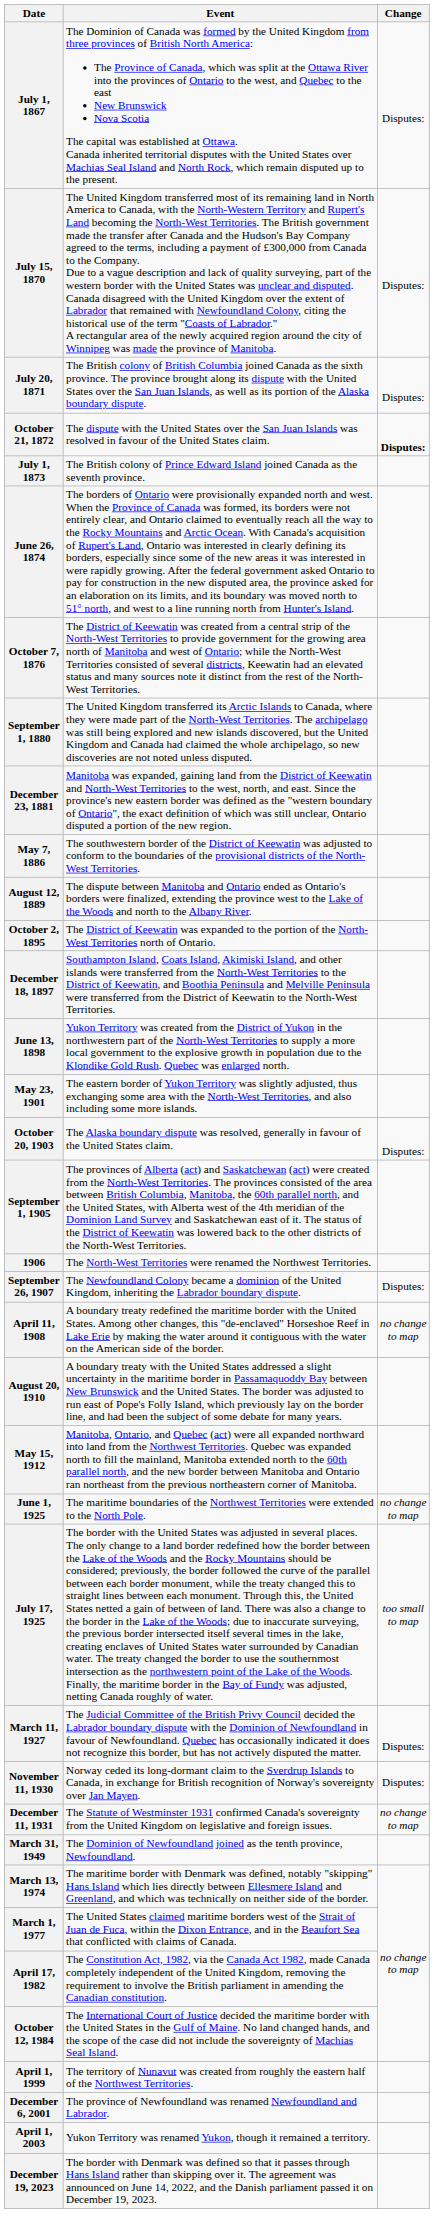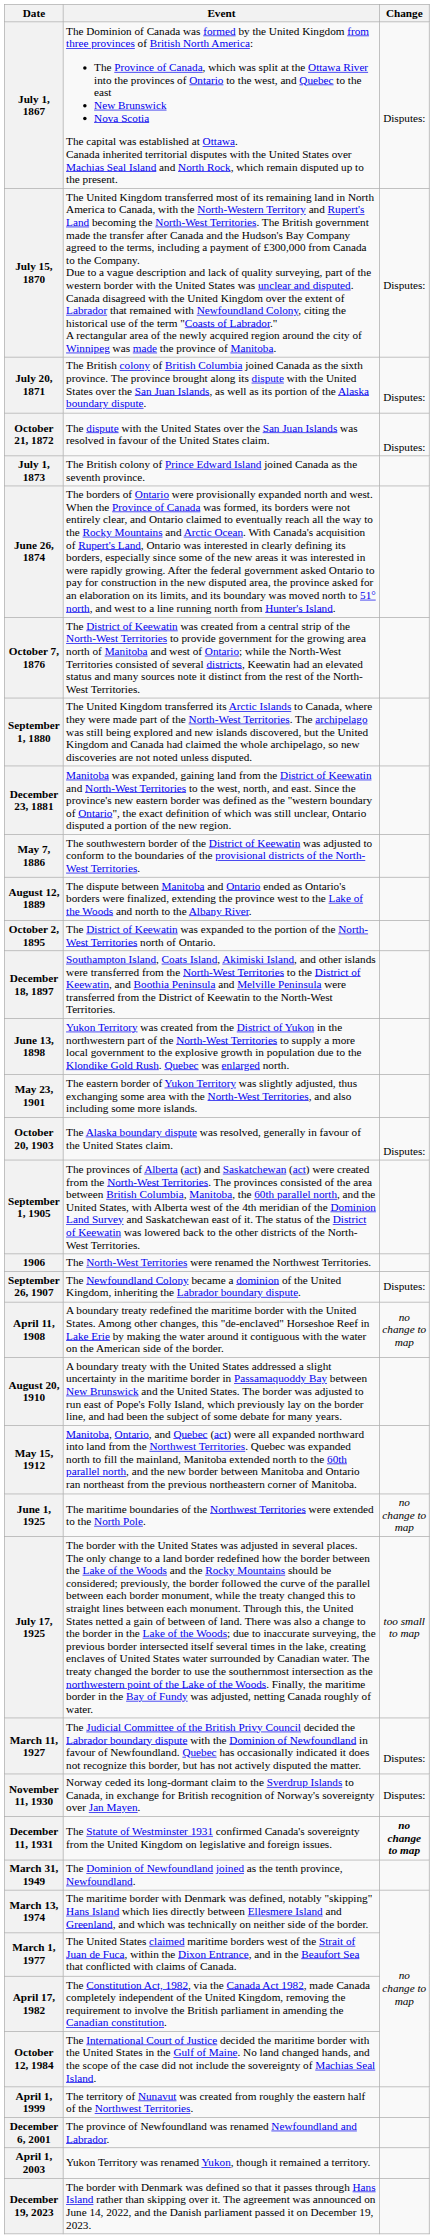(403, 447) bold -> (404, 447) normal
(403, 1819) normal -> (404, 1838) bold
